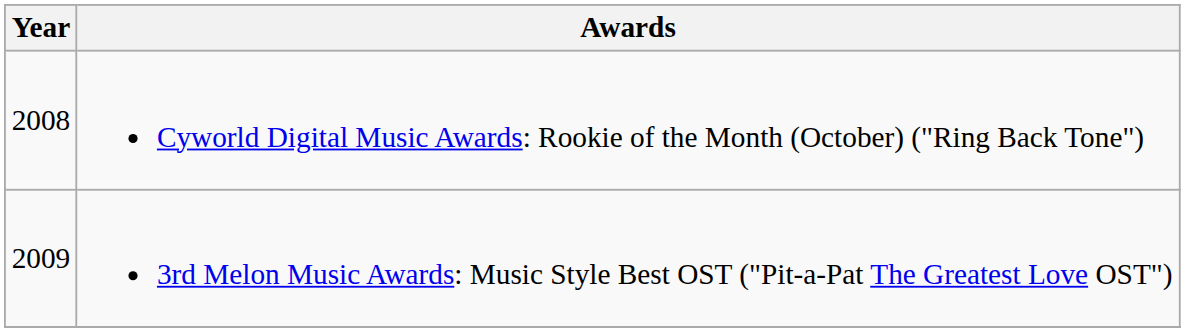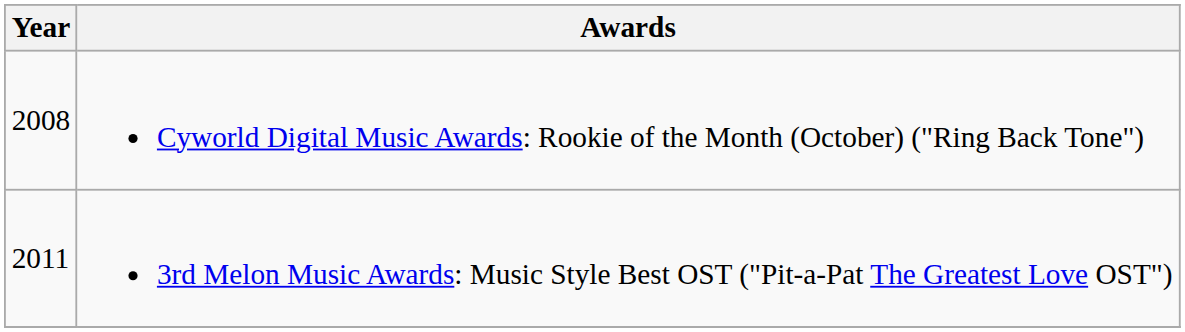(41, 257) 2009 -> (40, 257) 2011
